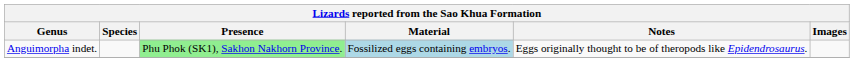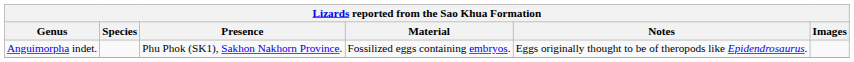(242, 48) lightgreen background -> (242, 48) no background
(429, 48) lightblue background -> (429, 48) no background
